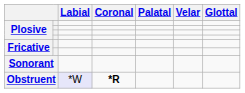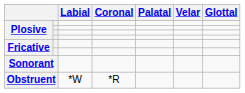(75, 80) lavender background -> (75, 80) no background
(114, 80) bold -> (114, 80) normal
